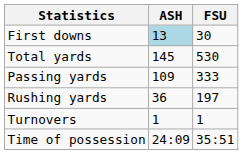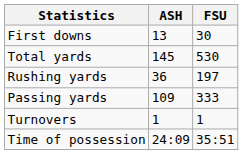(159, 36) lightblue background -> (159, 36) no background
rows swapped: (57, 98) <-> (57, 77)
